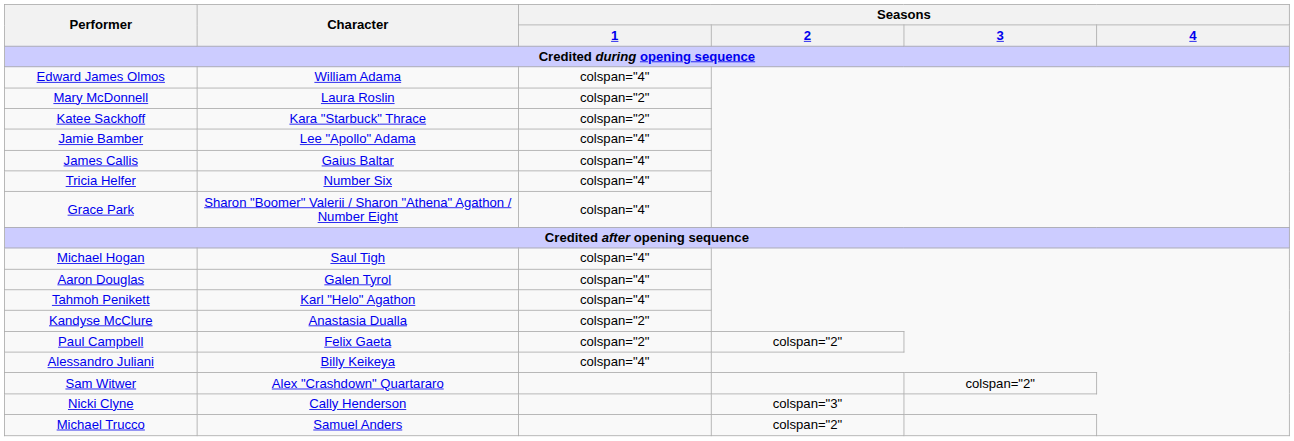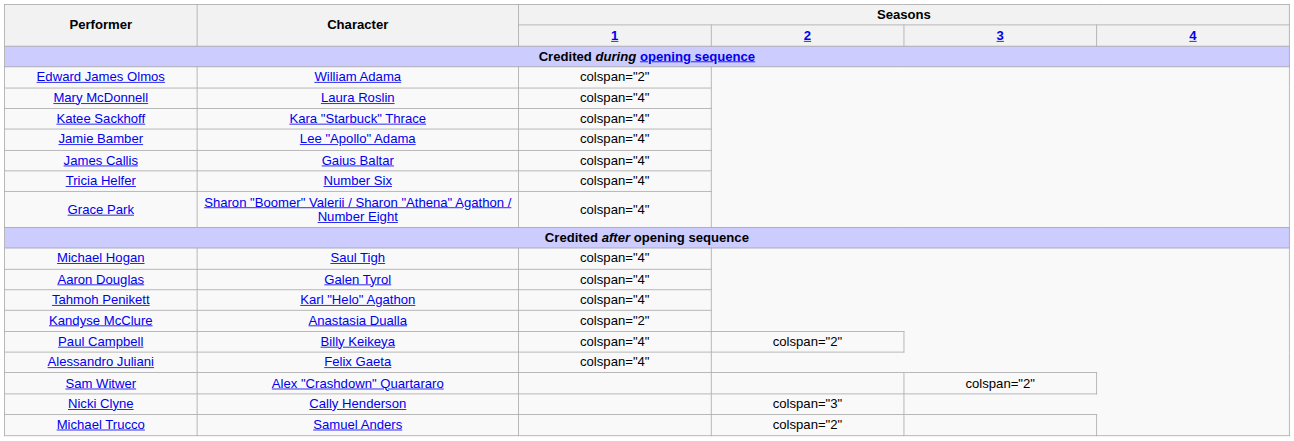(615, 77) colspan="4" -> (615, 77) colspan="2"
(615, 98) colspan="2" -> (615, 98) colspan="4"
(615, 118) colspan="2" -> (615, 118) colspan="4"
(358, 341) Felix Gaeta -> (358, 341) Billy Keikeya
(615, 341) colspan="2" -> (615, 341) colspan="4"
(358, 362) Billy Keikeya -> (358, 362) Felix Gaeta
